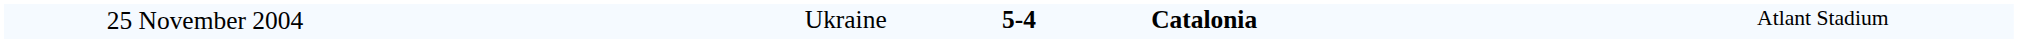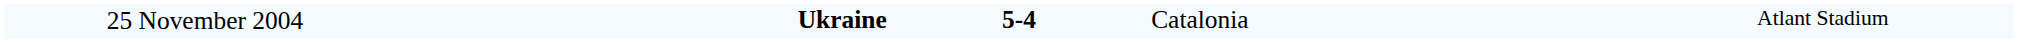(846, 19) normal -> (842, 19) bold
(1204, 19) bold -> (1200, 19) normal
